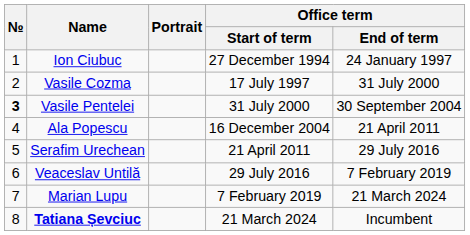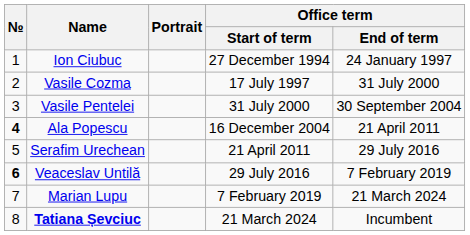(16, 106) bold -> (16, 106) normal
(16, 128) normal -> (16, 128) bold
(16, 173) normal -> (16, 173) bold
